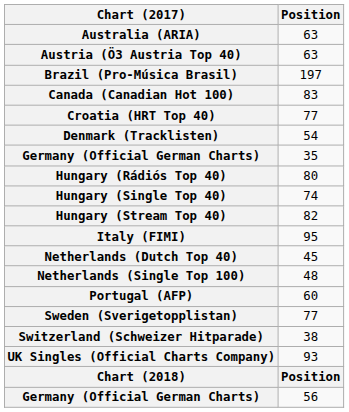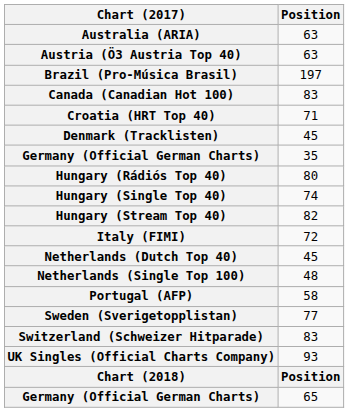(311, 115) 77 -> (311, 115) 71
(311, 135) 54 -> (311, 135) 45
(311, 236) 95 -> (311, 236) 72
(311, 296) 60 -> (311, 296) 58
(311, 337) 38 -> (311, 337) 83
(311, 397) 56 -> (311, 397) 65
